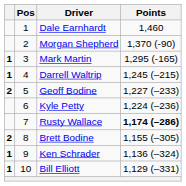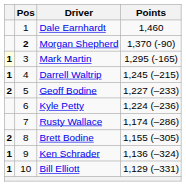(26, 44) normal -> (26, 44) bold
(9, 59) no background -> (9, 59) lightyellow background
(151, 122) bold -> (151, 122) normal
